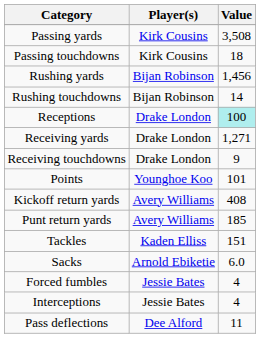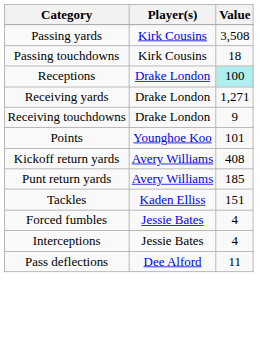- row: (67, 76)
- row: (67, 96)
- row: (67, 261)
